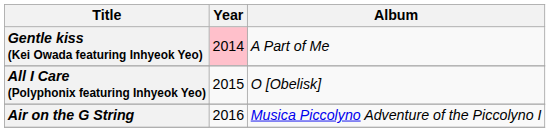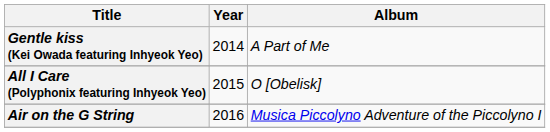(228, 46) pink background -> (228, 46) no background
